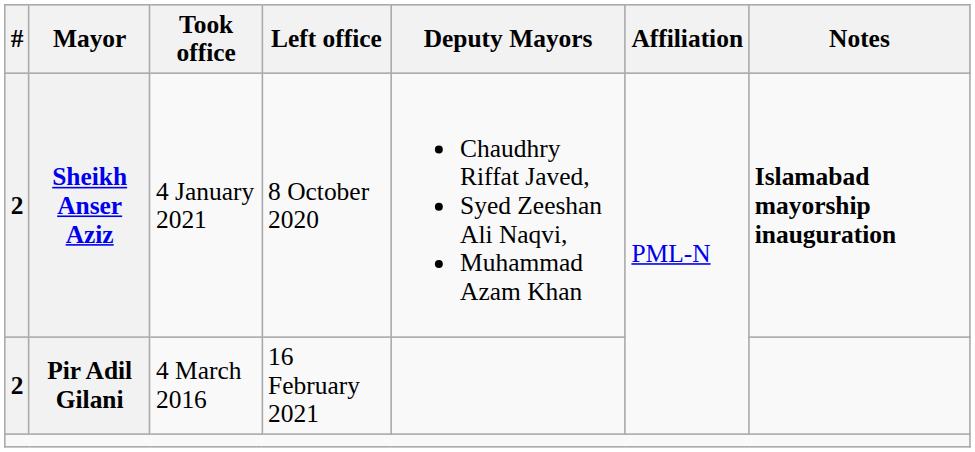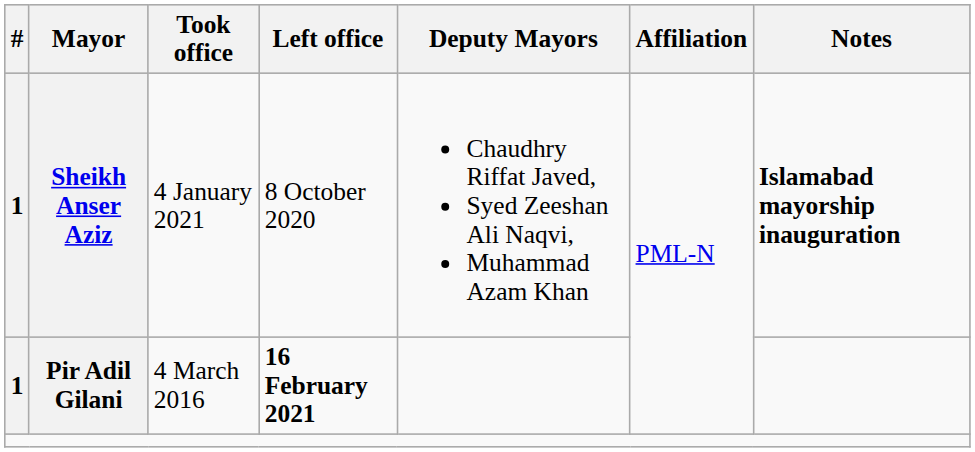(17, 204) 2 -> (17, 204) 1
(17, 385) 2 -> (17, 385) 1
(314, 385) normal -> (316, 385) bold
